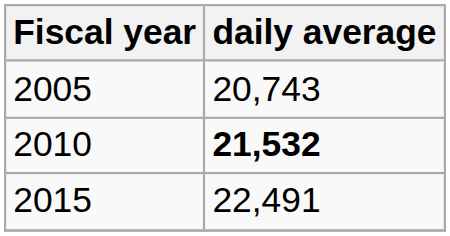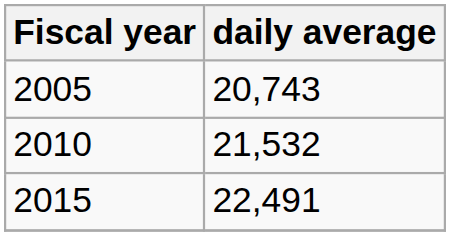(266, 144) bold -> (266, 144) normal
